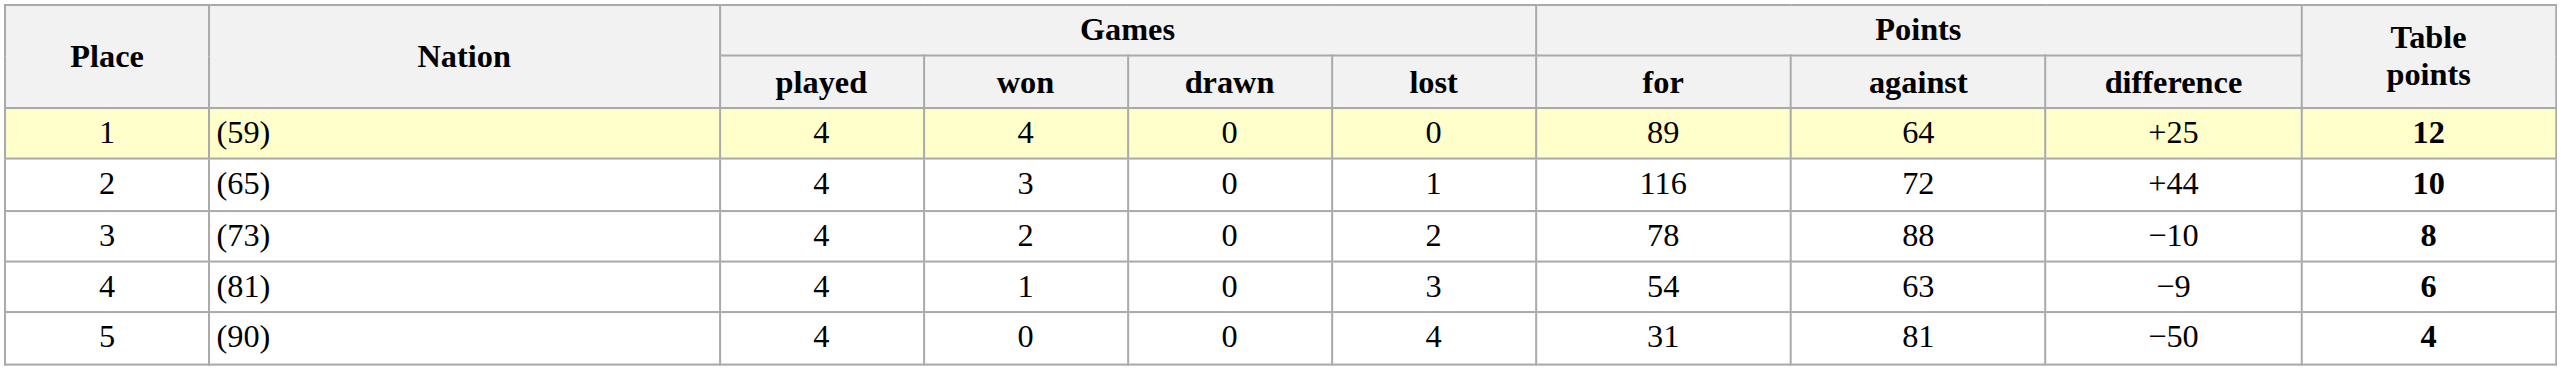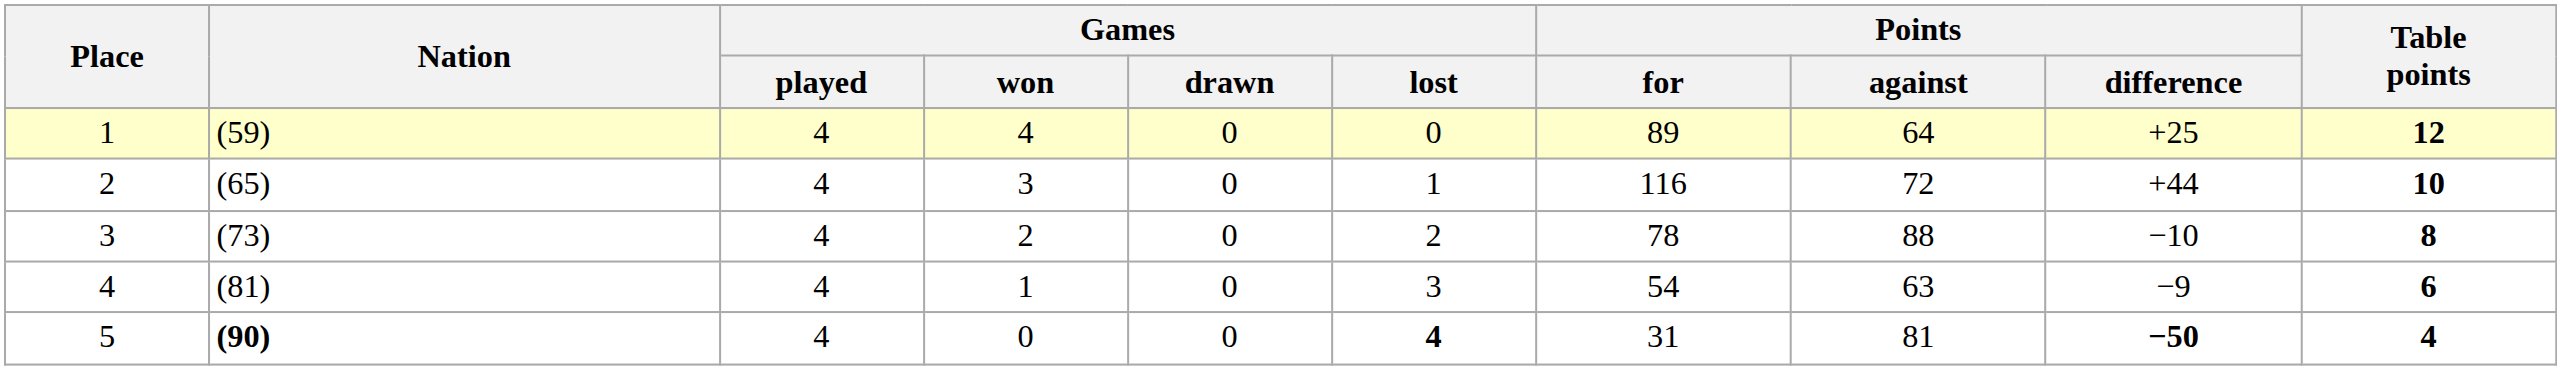(243, 337) normal -> (243, 337) bold
(1434, 337) normal -> (1434, 337) bold
(2173, 337) normal -> (2173, 337) bold
